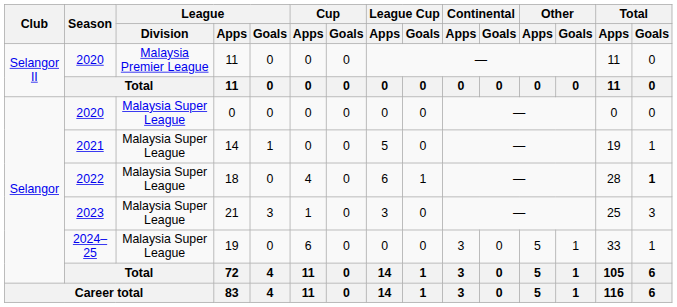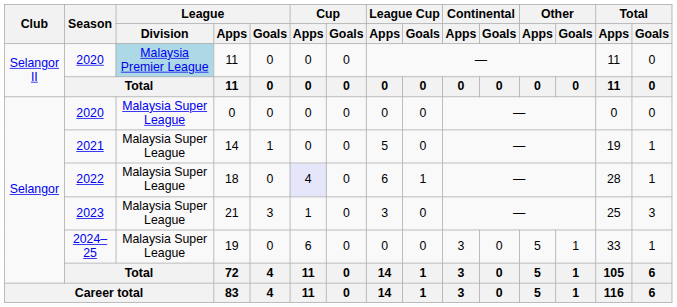(165, 60) no background -> (165, 60) lightblue background
(308, 180) no background -> (308, 180) lavender background
(652, 180) bold -> (652, 180) normal
